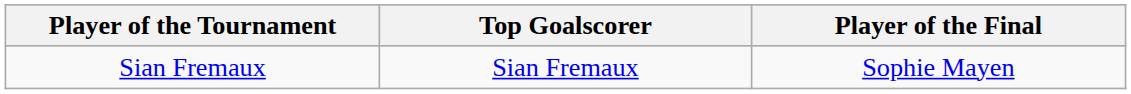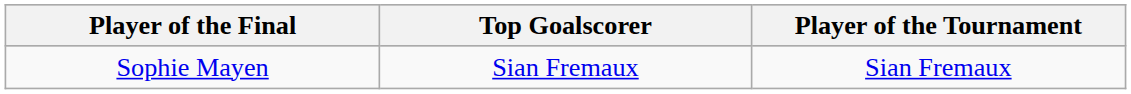columns swapped: (193, 25) <-> (938, 25)
